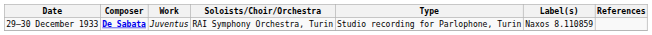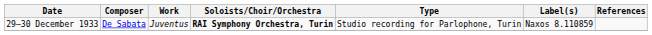(124, 24) bold -> (124, 24) normal
(263, 24) normal -> (263, 24) bold
